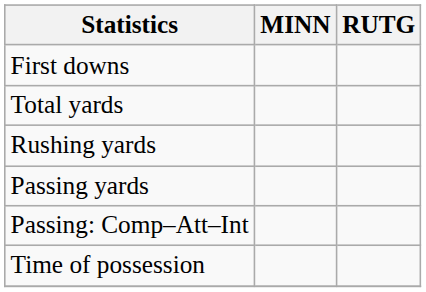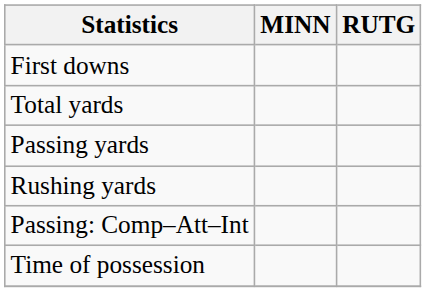rows swapped: (83, 145) <-> (80, 185)
